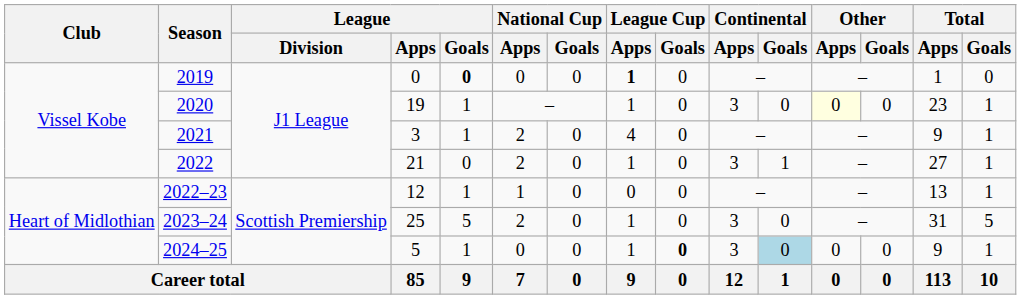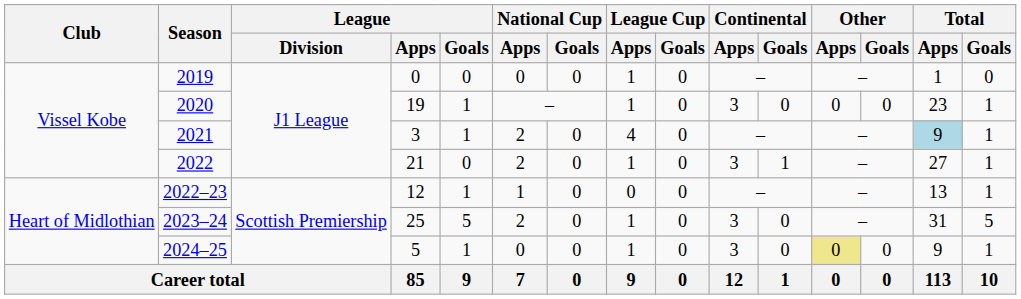(466, 76) bold -> (466, 76) normal
(631, 76) bold -> (631, 76) normal
(836, 105) lightyellow background -> (836, 105) no background
(938, 134) no background -> (938, 134) lightblue background
(683, 250) bold -> (683, 250) normal
(785, 250) lightblue background -> (785, 250) no background
(836, 250) no background -> (836, 250) khaki background
